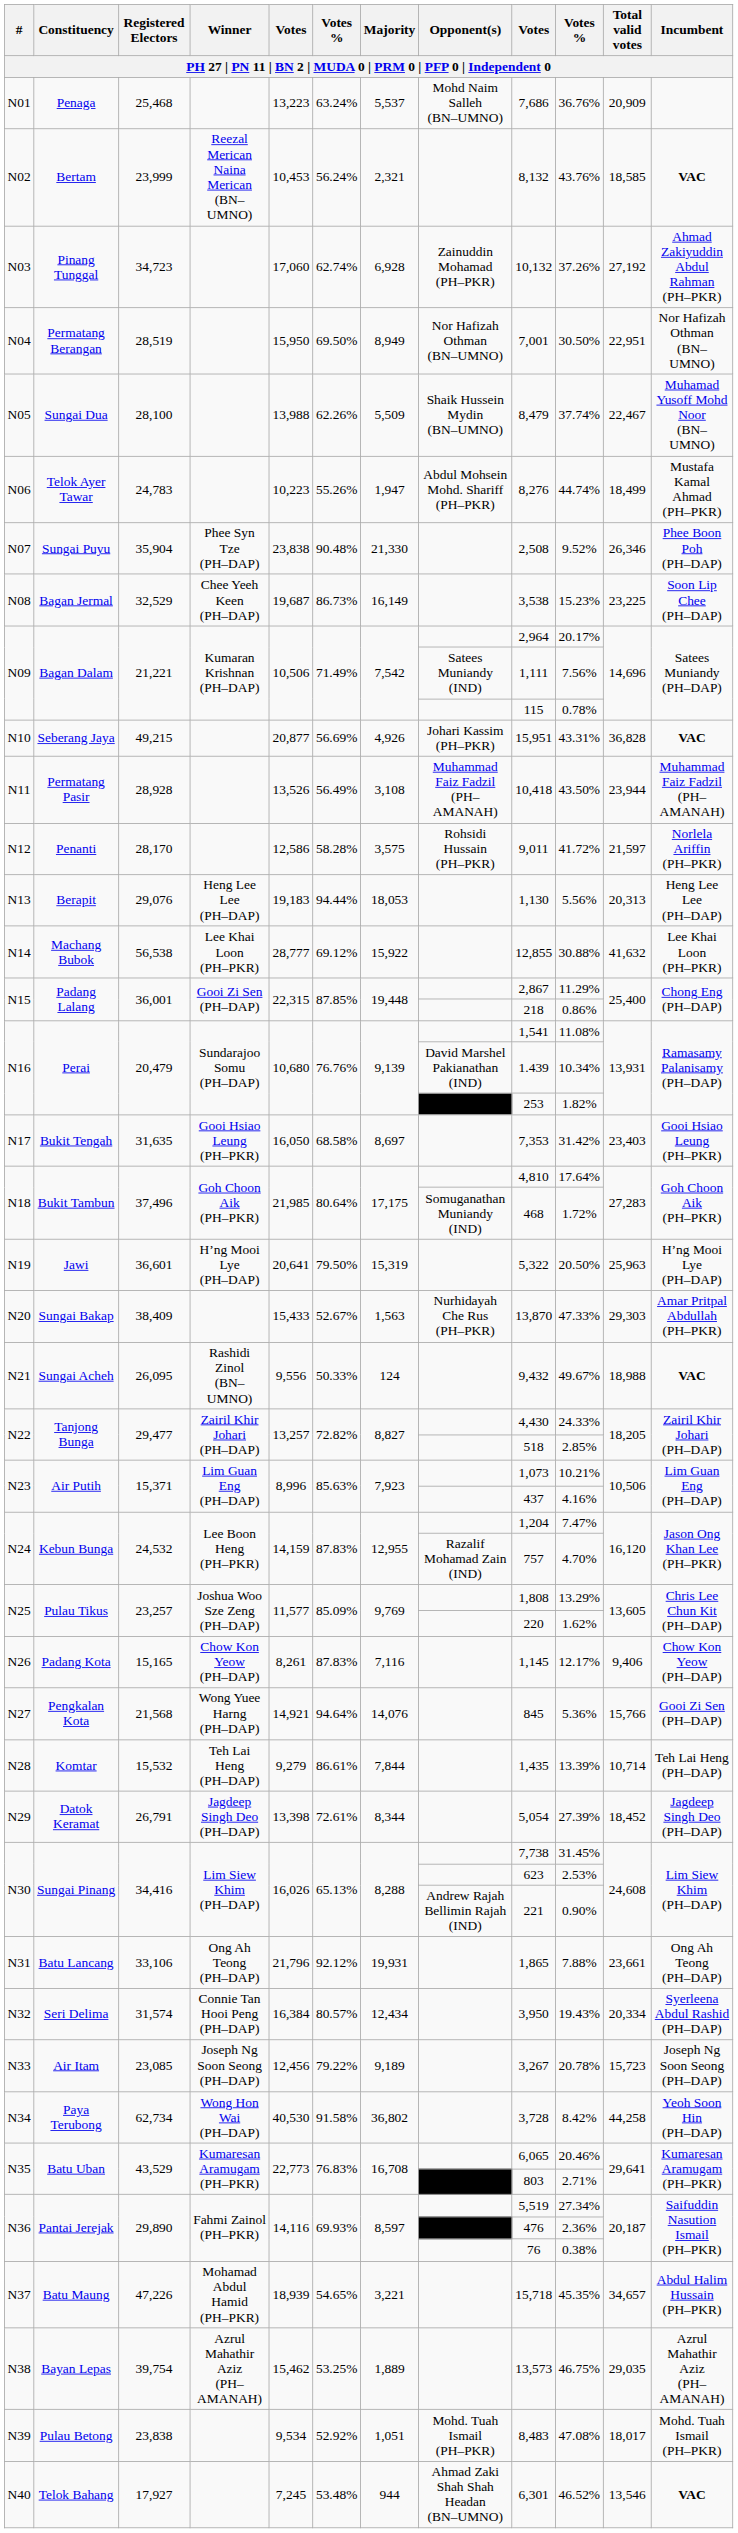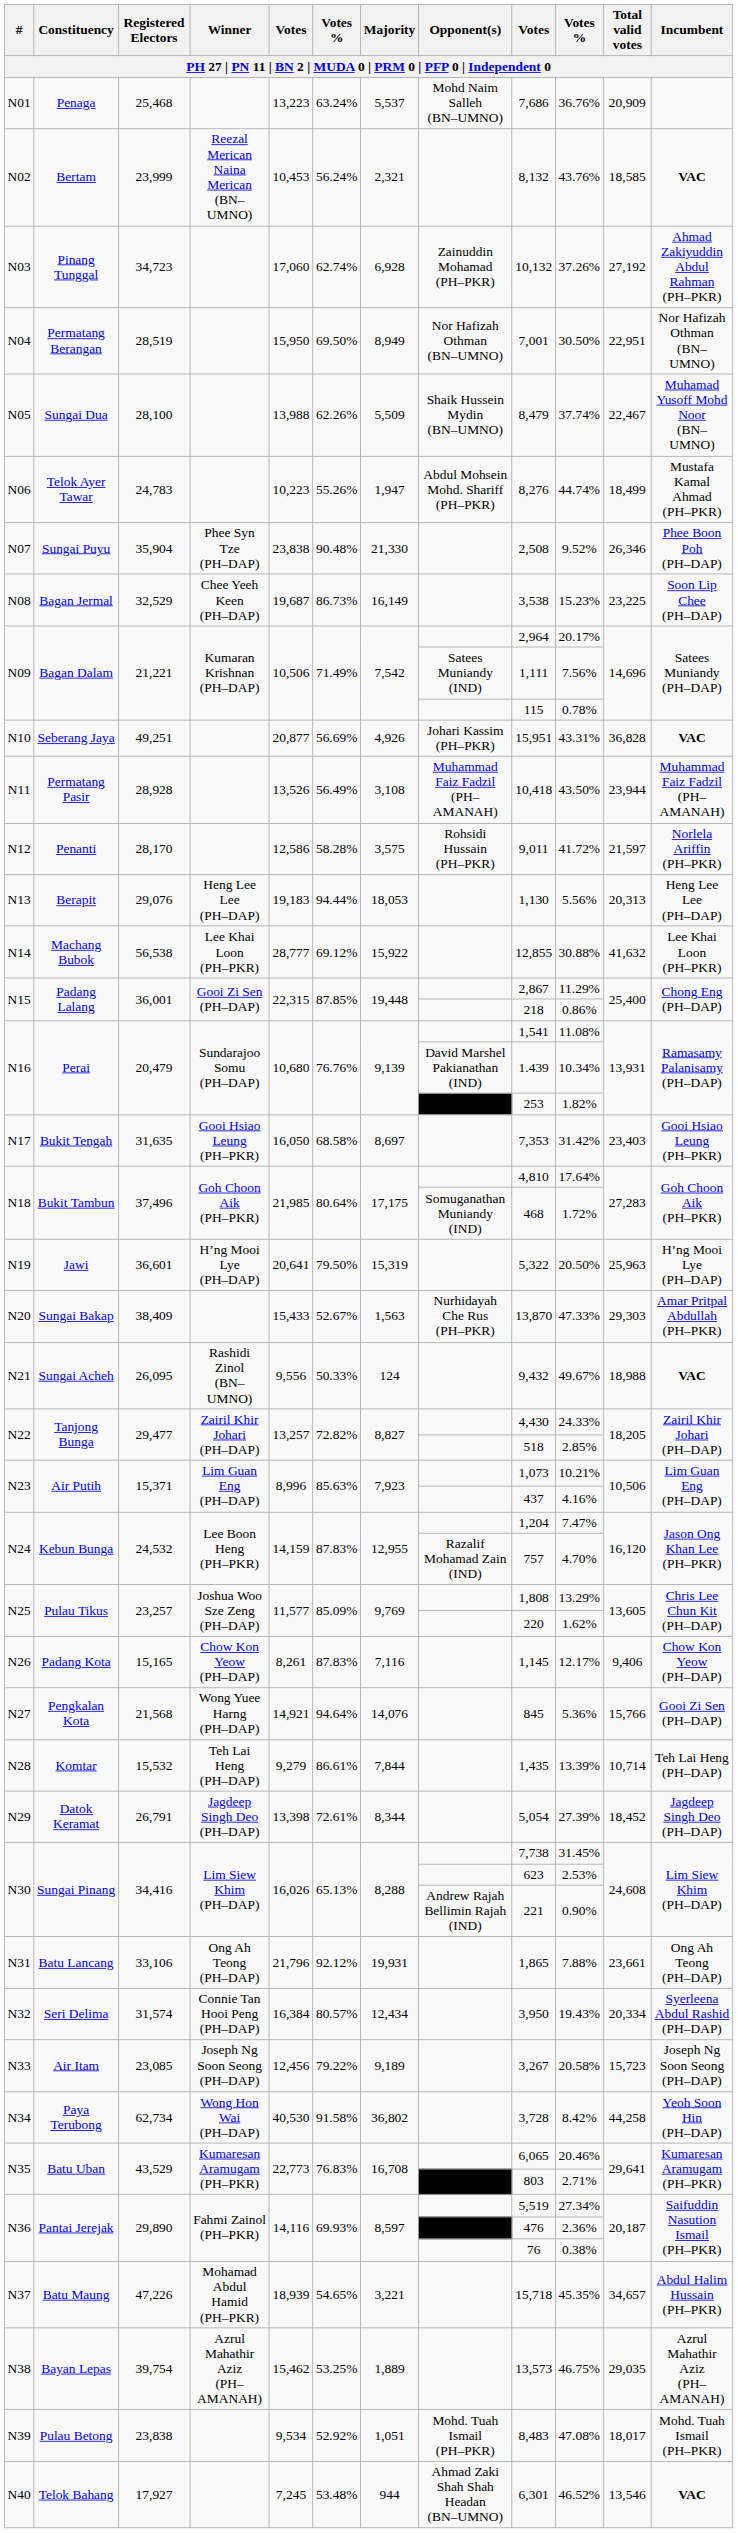(154, 738) 49,215 -> (154, 738) 49,251
(579, 2065) 20.78% -> (579, 2065) 20.58%
